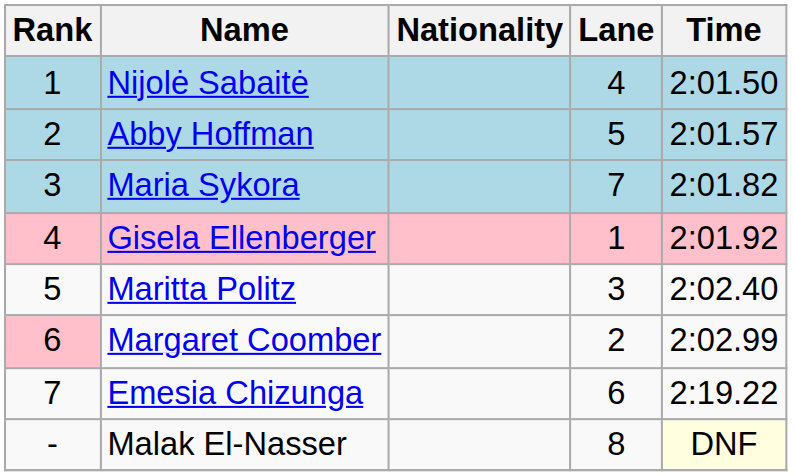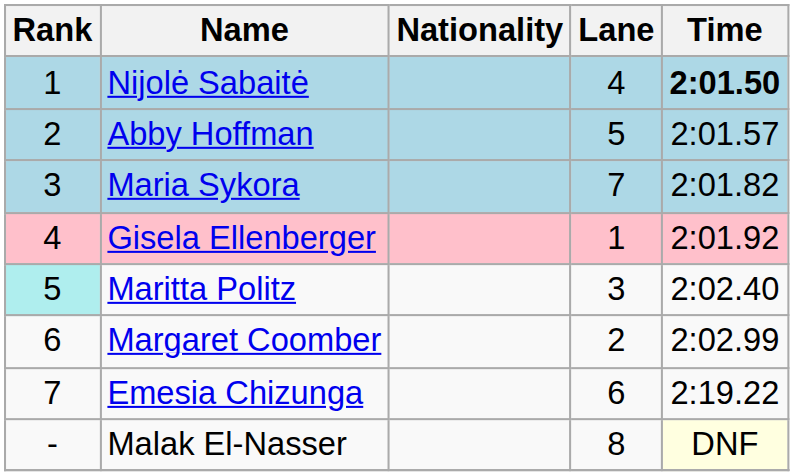(724, 82) normal -> (725, 82) bold
(52, 289) no background -> (52, 289) paleturquoise background
(52, 340) pink background -> (52, 340) no background
